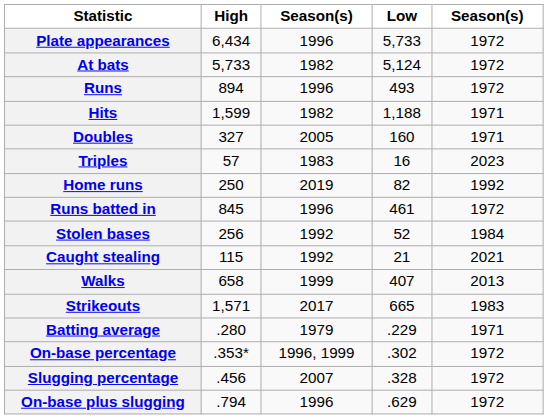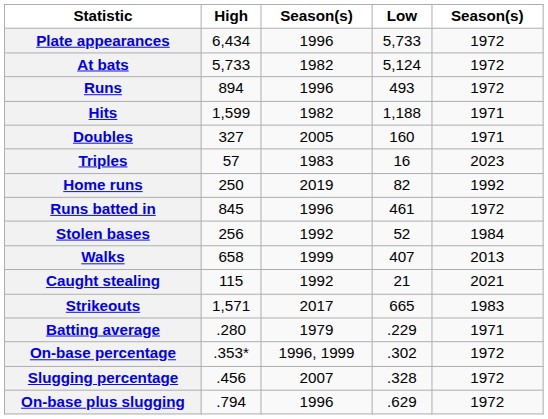rows swapped: (103, 257) <-> (103, 281)
